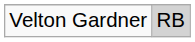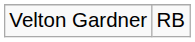(171, 20) lightgrey background -> (171, 20) no background
